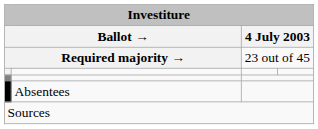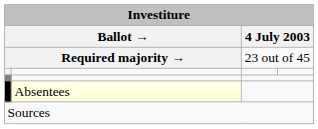(42, 91) no background -> (42, 91) lightyellow background
